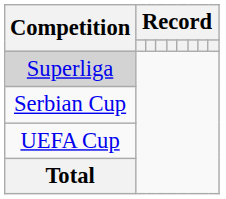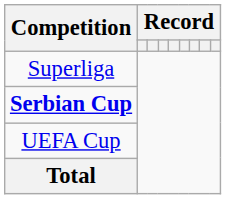(70, 68) lightgrey background -> (71, 68) no background
(70, 104) normal -> (71, 104) bold
